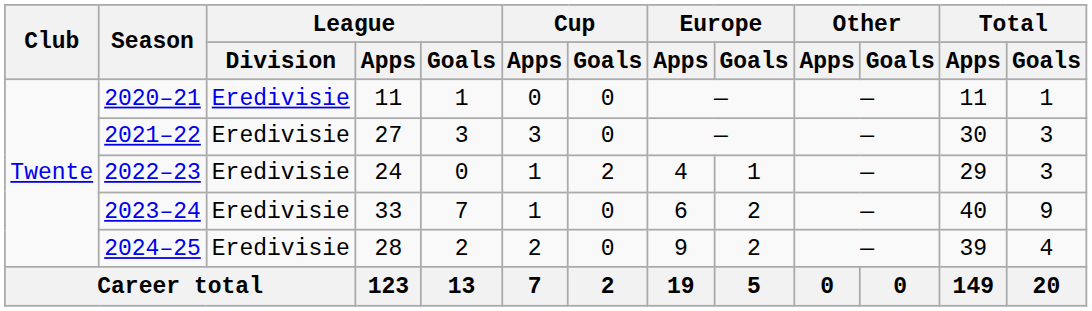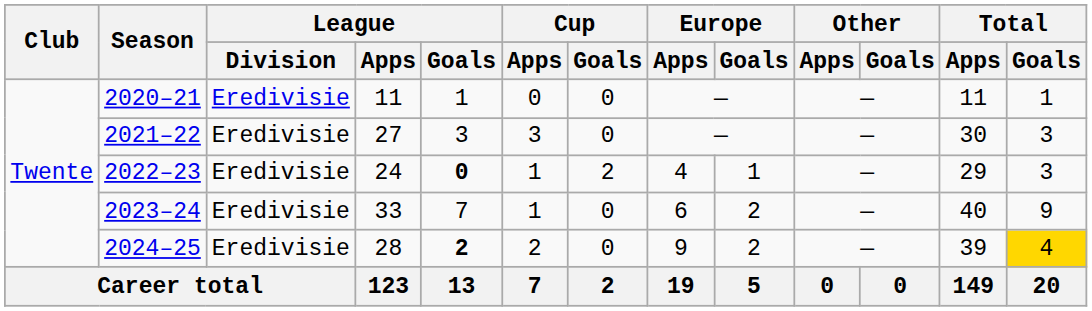(462, 174) normal -> (462, 174) bold
(462, 249) normal -> (462, 249) bold
(1046, 249) no background -> (1046, 249) gold background
